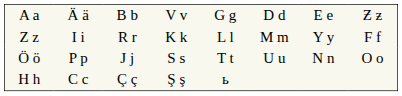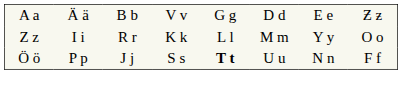(372, 36) F f -> (372, 36) O o
(225, 58) normal -> (225, 58) bold
(372, 58) O o -> (372, 58) F f
- row: (29, 79)
